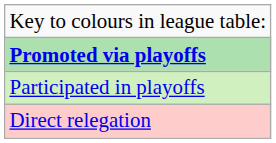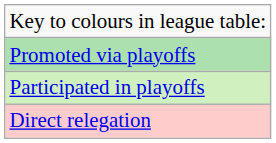(108, 54) bold -> (102, 54) normal
